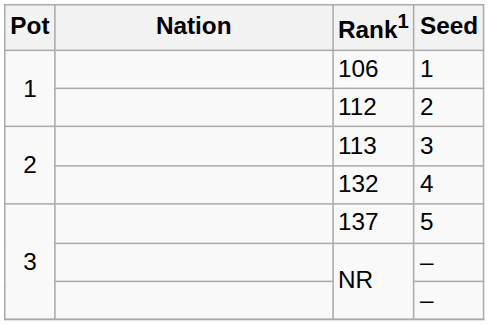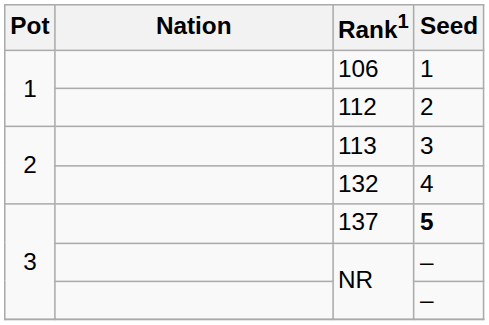(427, 223) normal -> (427, 223) bold
